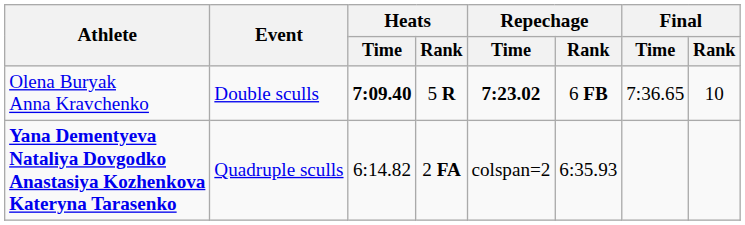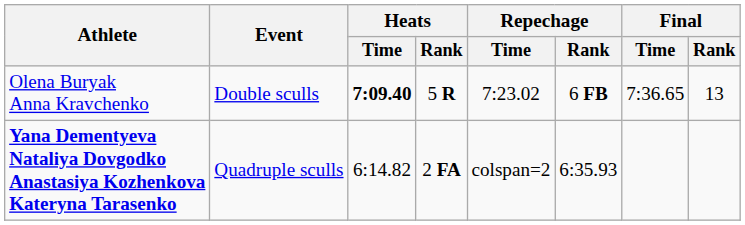(511, 93) bold -> (511, 93) normal
(714, 93) 10 -> (714, 93) 13
